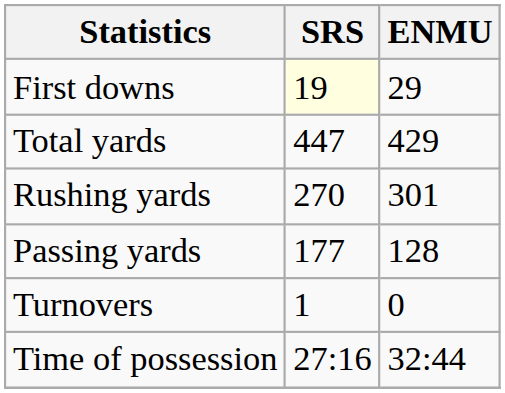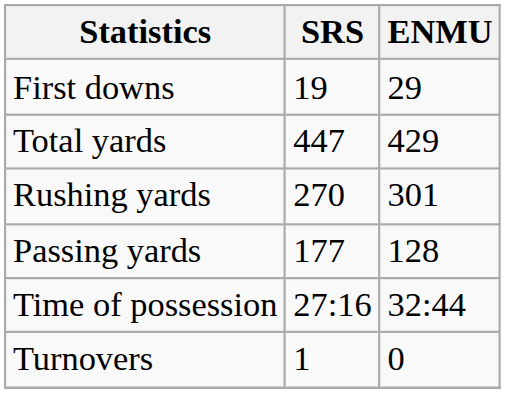(310, 86) lightyellow background -> (310, 86) no background
rows swapped: (83, 304) <-> (145, 359)
